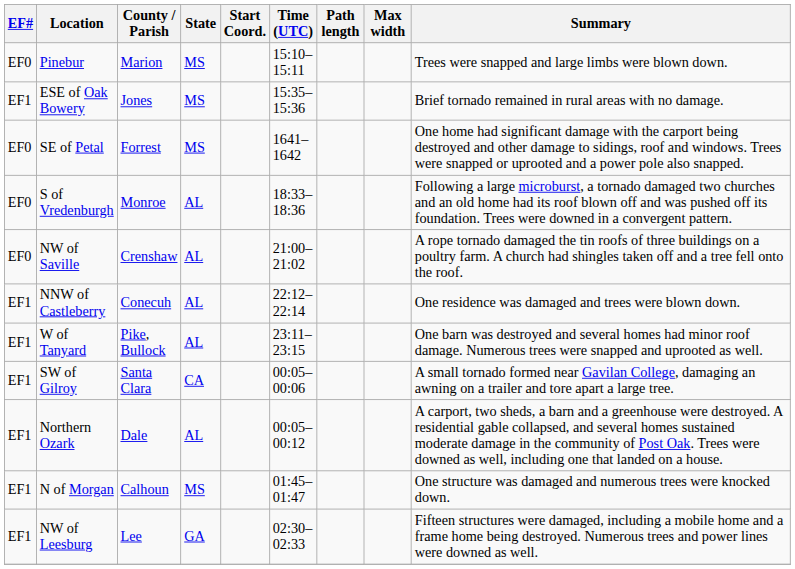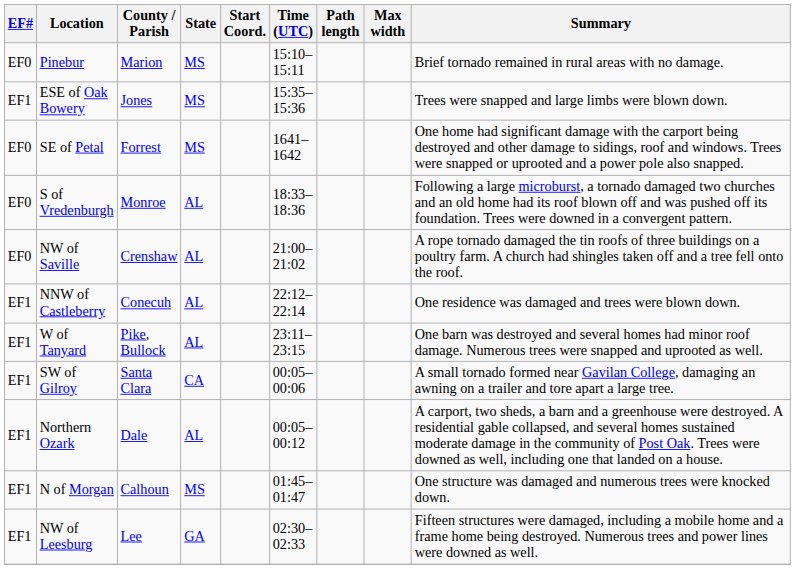(571, 62) Trees were snapped and large limbs were blown down. -> (569, 62) Brief tornado remained in rural areas with no damage.
(569, 101) Brief tornado remained in rural areas with no damage. -> (571, 101) Trees were snapped and large limbs were blown down.
